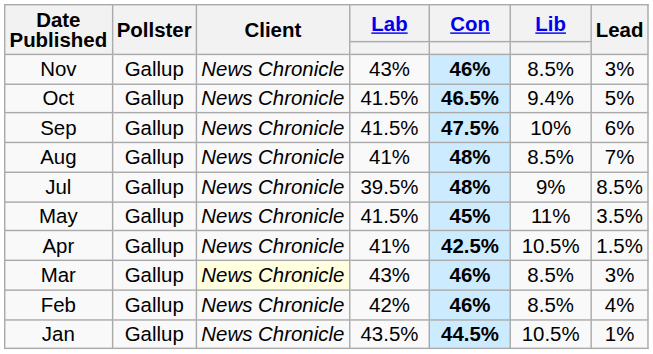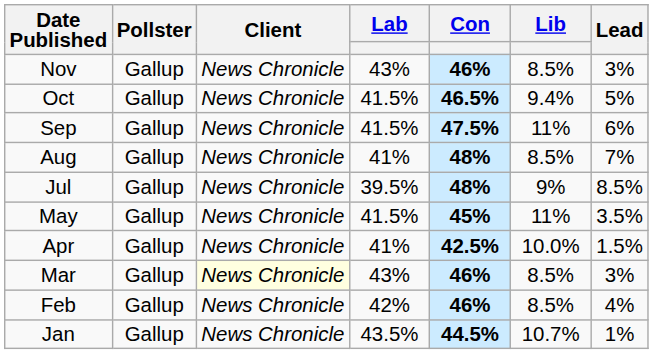(551, 128) 10% -> (551, 128) 11%
(551, 246) 10.5% -> (551, 246) 10.0%
(551, 334) 10.5% -> (551, 334) 10.7%
